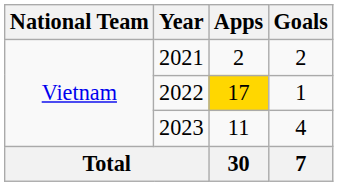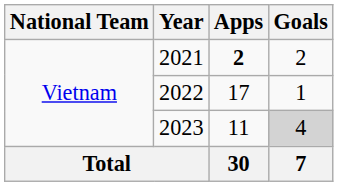(239, 57) normal -> (239, 57) bold
(239, 92) gold background -> (239, 92) no background
(301, 127) no background -> (301, 127) lightgrey background
